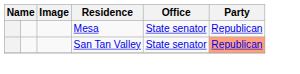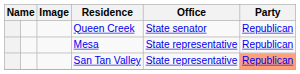+ row: (104, 28)
(176, 28) State senator -> (192, 45) State representative
(176, 45) State senator -> (192, 61) State representative
